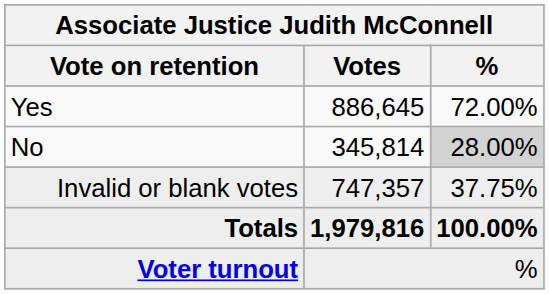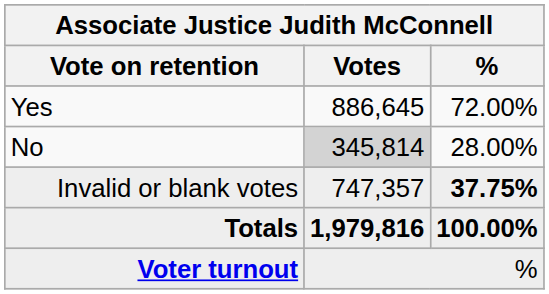(378, 147) no background -> (378, 147) lightgrey background
(494, 147) lightgrey background -> (494, 147) no background
(494, 188) normal -> (494, 188) bold
